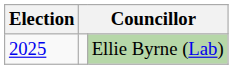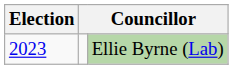(28, 49) 2025 -> (28, 49) 2023
